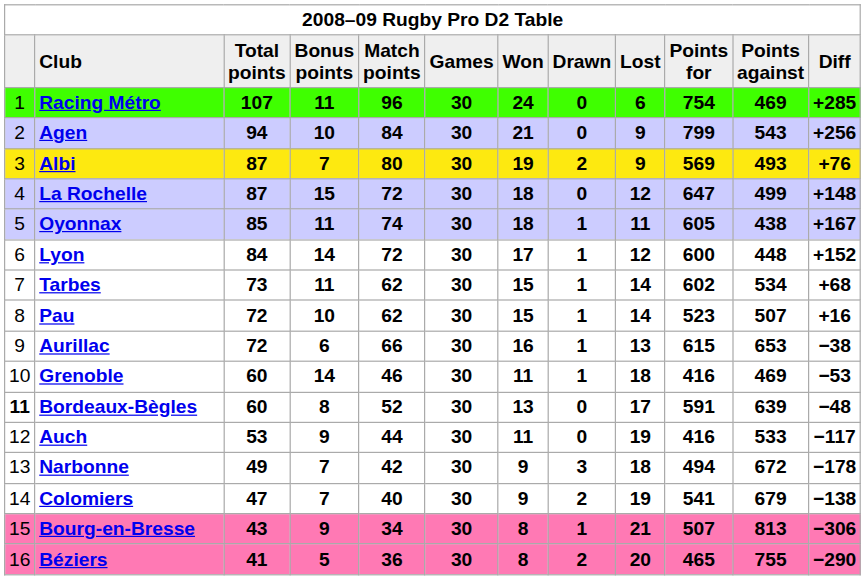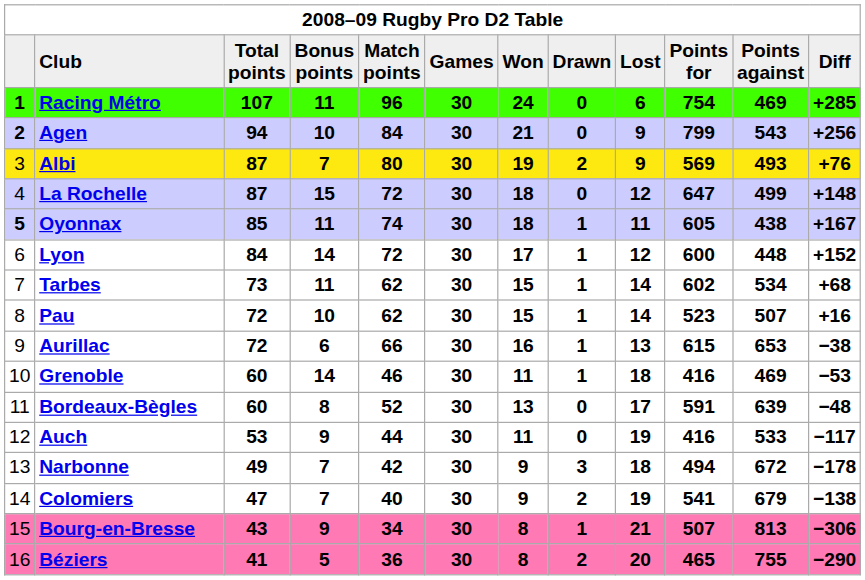(20, 102) normal -> (20, 102) bold
(20, 132) normal -> (20, 132) bold
(20, 224) normal -> (20, 224) bold
(20, 406) bold -> (20, 406) normal
